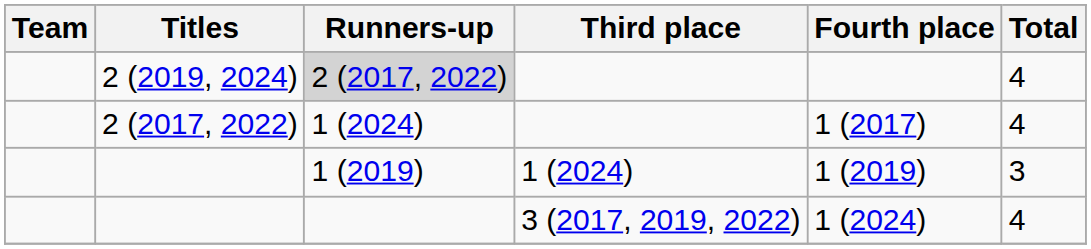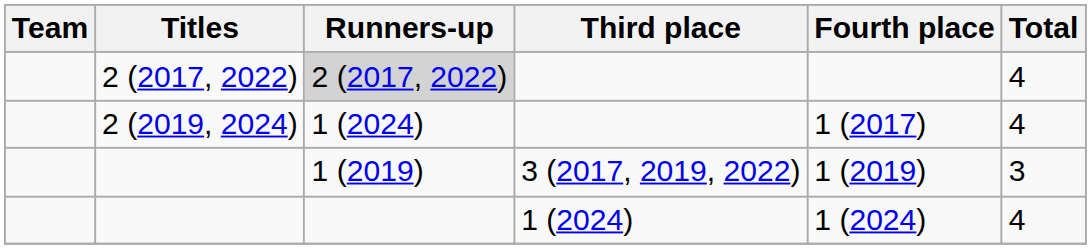(200, 76) 2 (2019, 2024) -> (200, 76) 2 (2017, 2022)
(200, 123) 2 (2017, 2022) -> (200, 123) 2 (2019, 2024)
(577, 171) 1 (2024) -> (661, 171) 3 (2017, 2019, 2022)
(661, 219) 3 (2017, 2019, 2022) -> (577, 219) 1 (2024)
